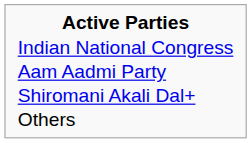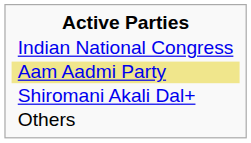(92, 72) no background -> (92, 72) khaki background
